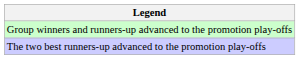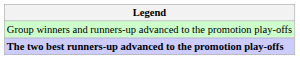(136, 46) normal -> (145, 46) bold
